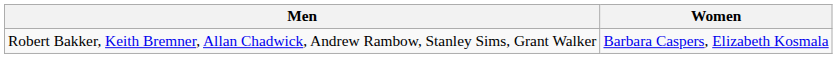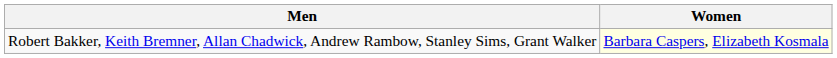(716, 41) no background -> (716, 41) lightyellow background
